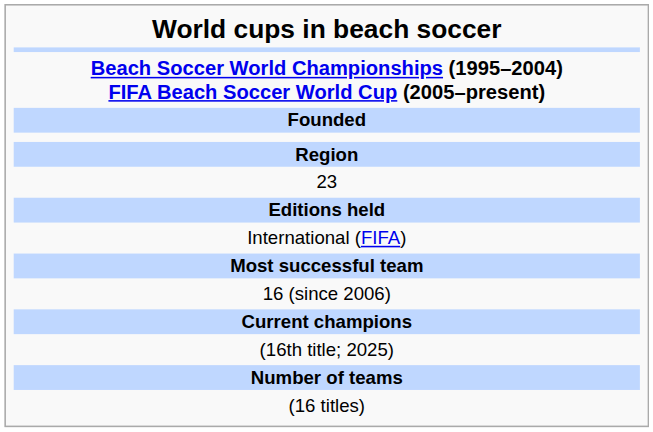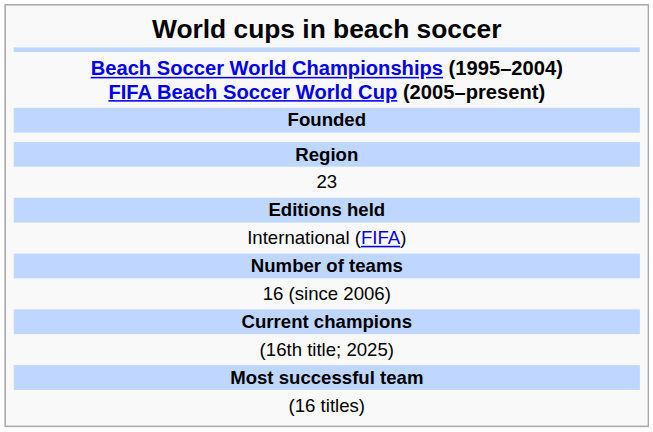(327, 266) Most successful team -> (327, 266) Number of teams
(327, 378) Number of teams -> (327, 378) Most successful team
